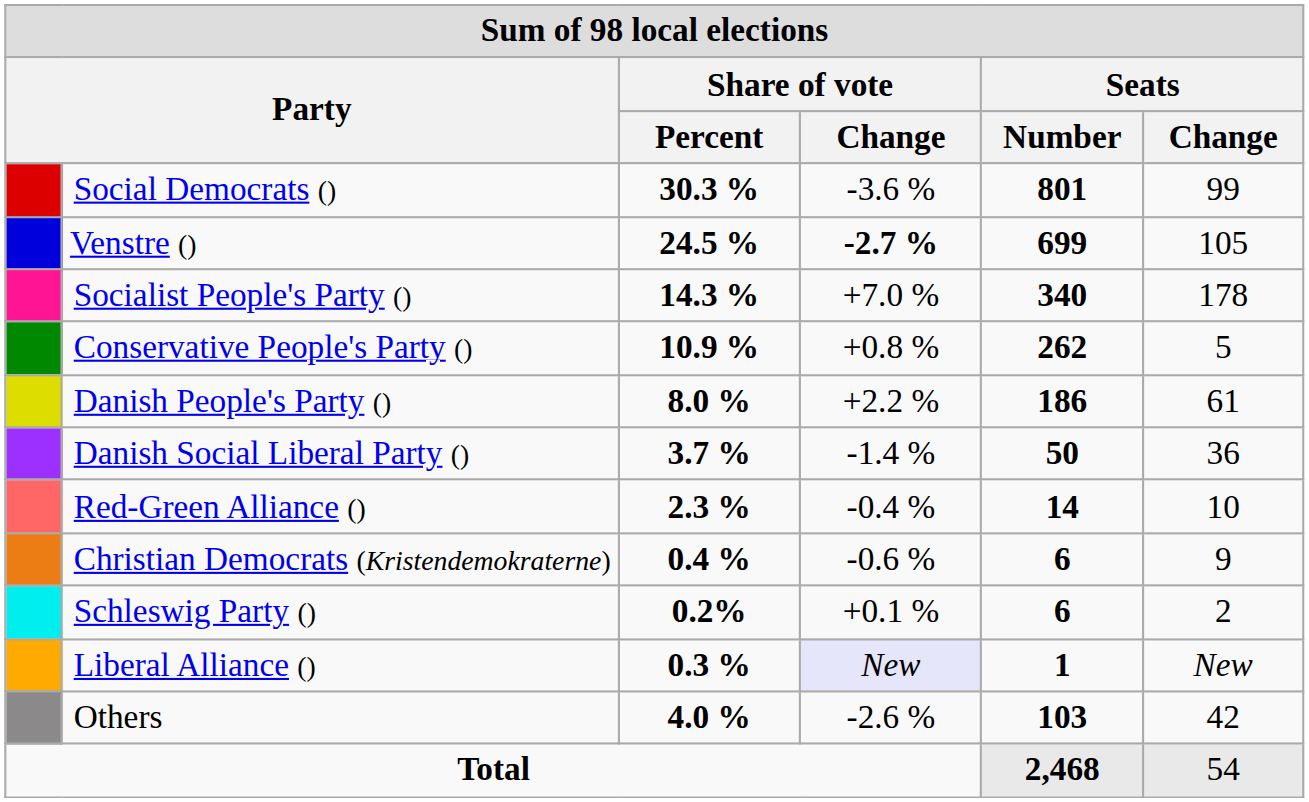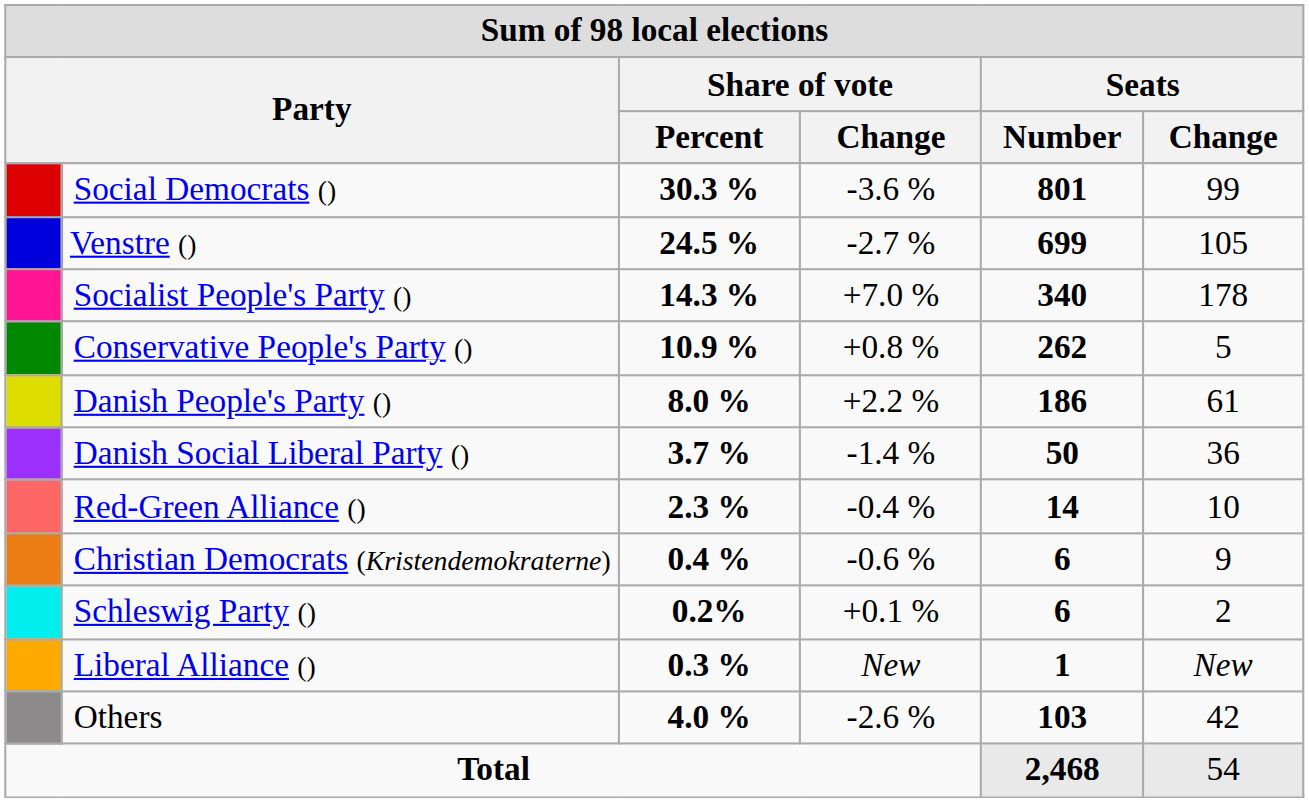(891, 242) bold -> (891, 242) normal
(891, 664) lavender background -> (891, 664) no background
